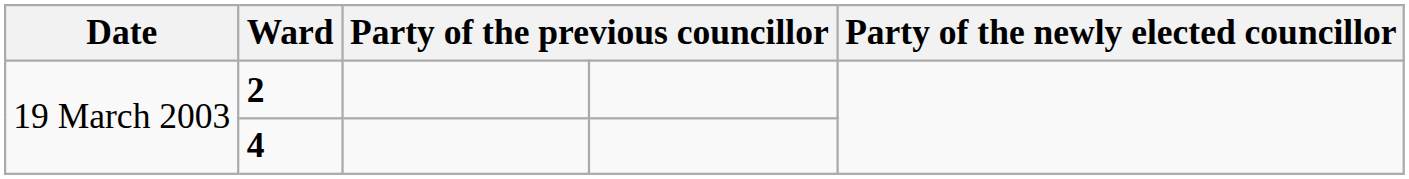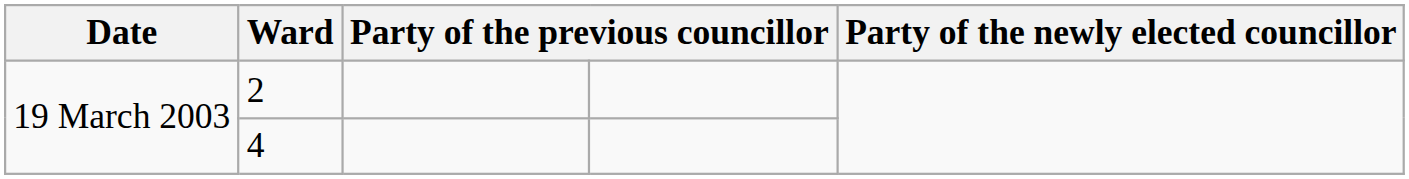(256, 88) bold -> (256, 88) normal
(256, 145) bold -> (256, 145) normal
